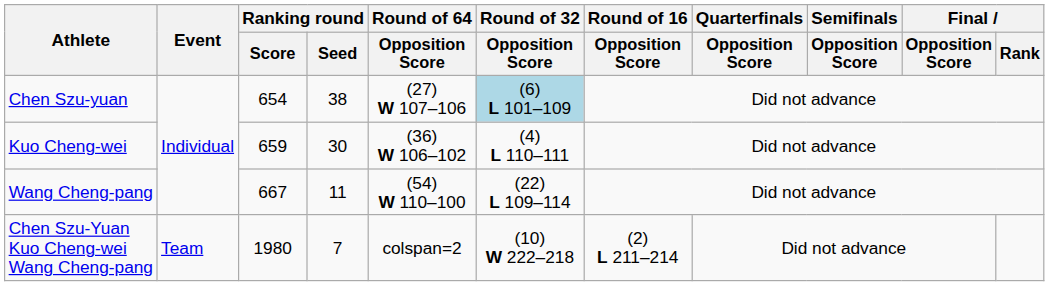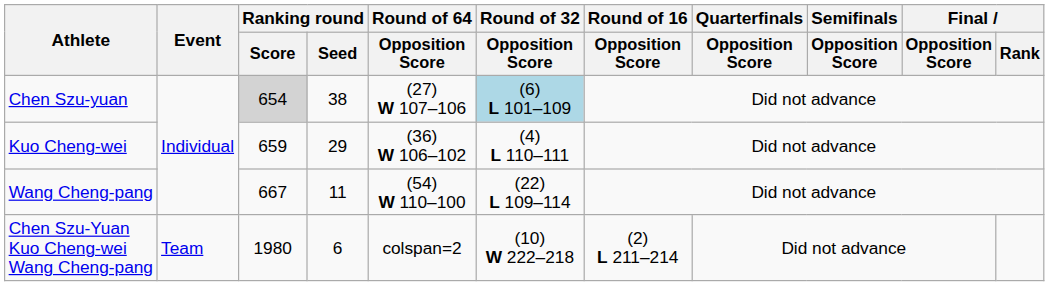(273, 99) no background -> (273, 99) lightgrey background
(338, 146) 30 -> (338, 146) 29
(338, 248) 7 -> (338, 248) 6
